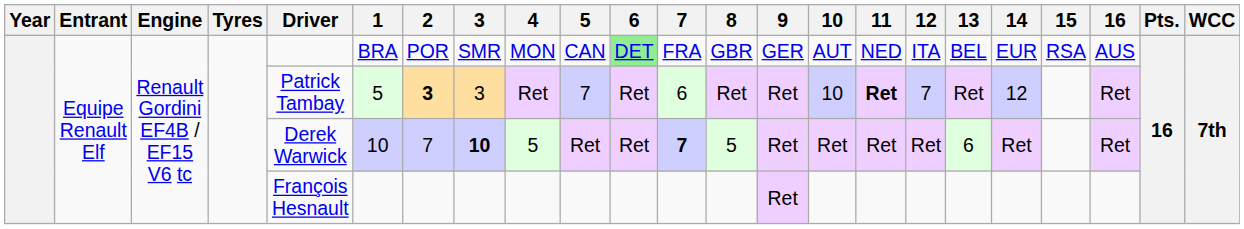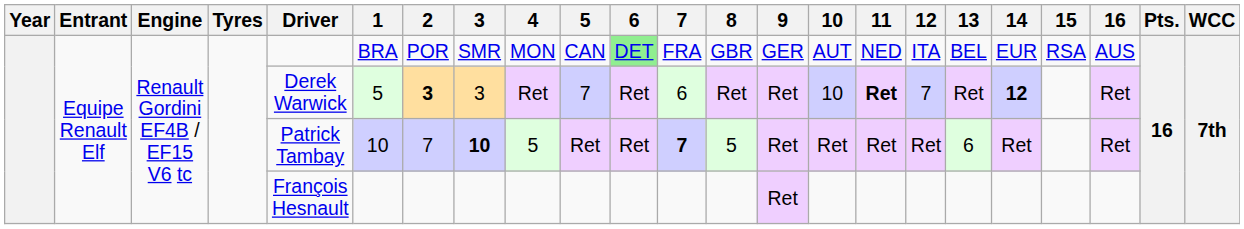(310, 93) Patrick Tambay -> (310, 93) Derek Warwick
(1016, 93) normal -> (1016, 93) bold
(310, 145) Derek Warwick -> (310, 145) Patrick Tambay
